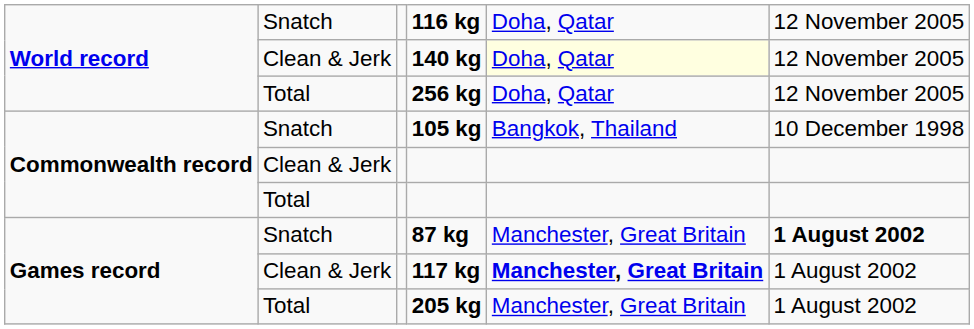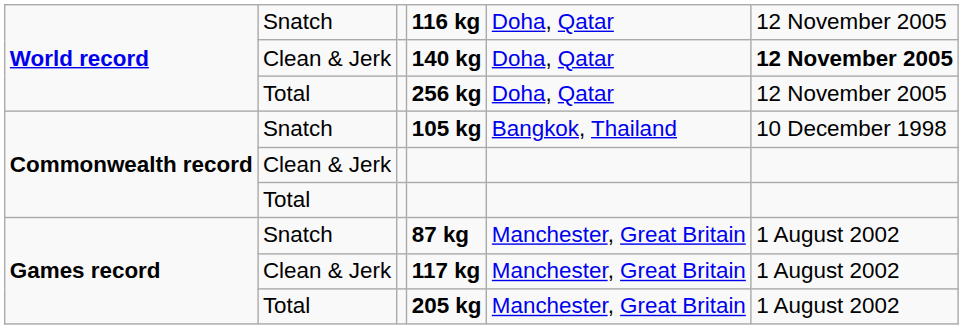(553, 57) lightyellow background -> (553, 57) no background
(869, 57) normal -> (855, 57) bold
(849, 235) bold -> (828, 235) normal
(628, 270) bold -> (619, 270) normal
